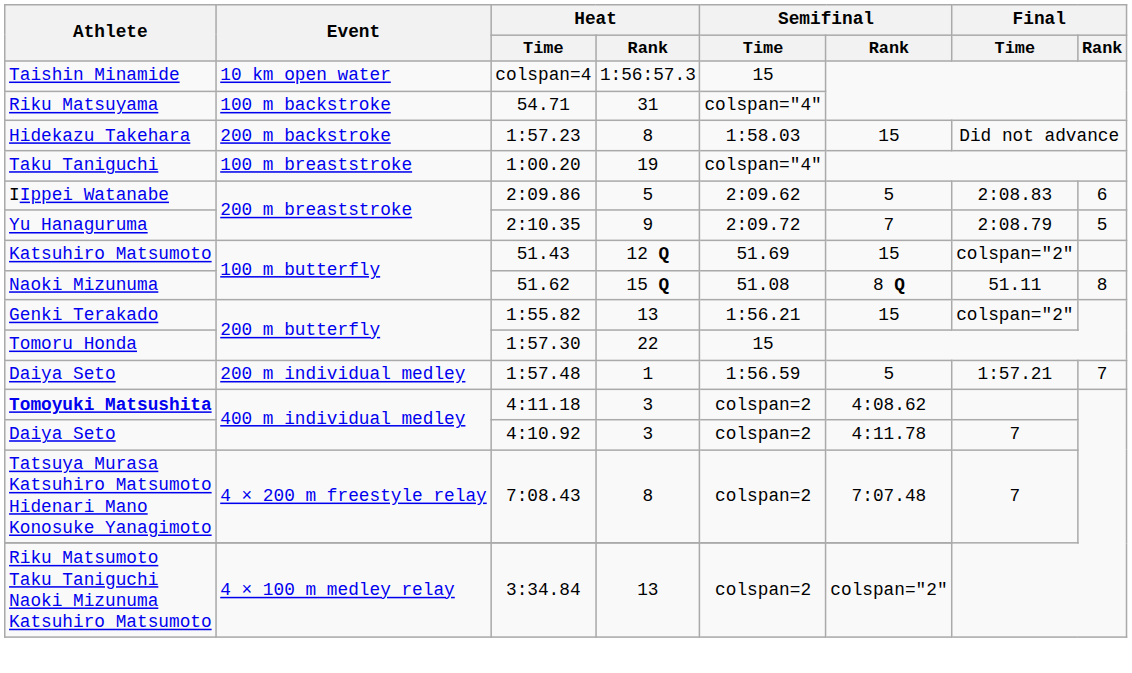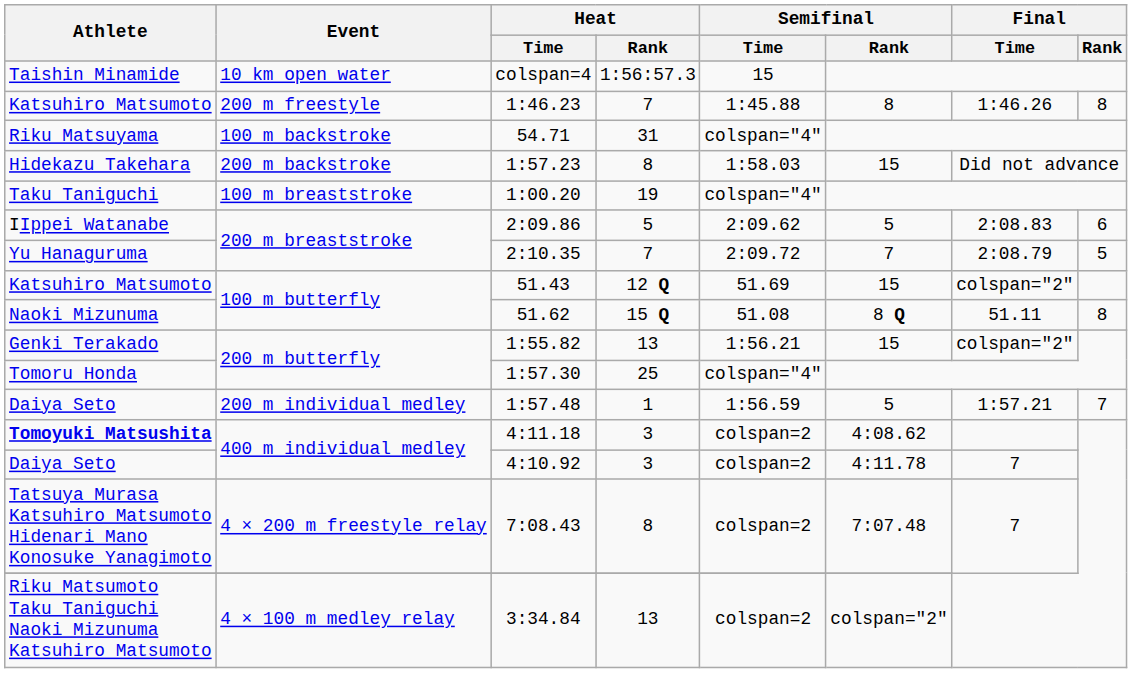+ row: (543, 106)
(648, 225) 9 -> (648, 255) 7
(648, 345) 22 -> (648, 375) 25
(763, 345) 15 -> (763, 375) colspan="4"
